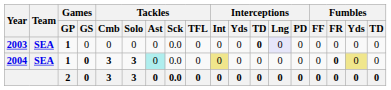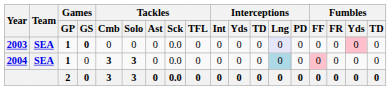(86, 45) normal -> (86, 45) bold
(259, 45) bold -> (259, 45) normal
(356, 45) no background -> (356, 45) pink background
(86, 61) bold -> (86, 61) normal
(155, 61) paleturquoise background -> (155, 61) no background
(219, 61) khaki background -> (219, 61) no background
(280, 61) no background -> (280, 61) lightblue background
(318, 61) no background -> (318, 61) pink background
(336, 61) bold -> (336, 61) normal
(356, 61) khaki background -> (356, 61) no background
